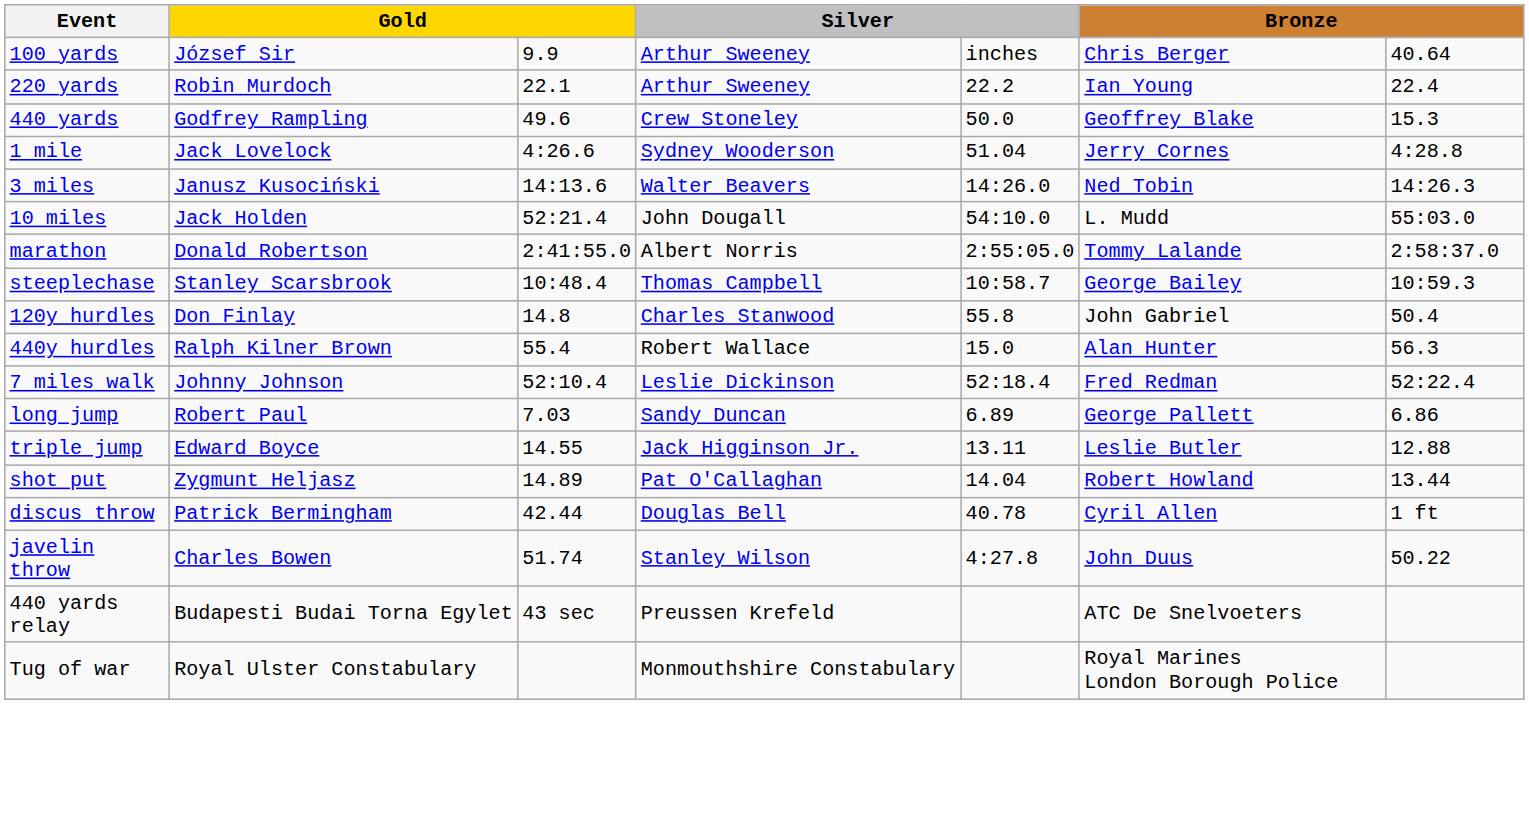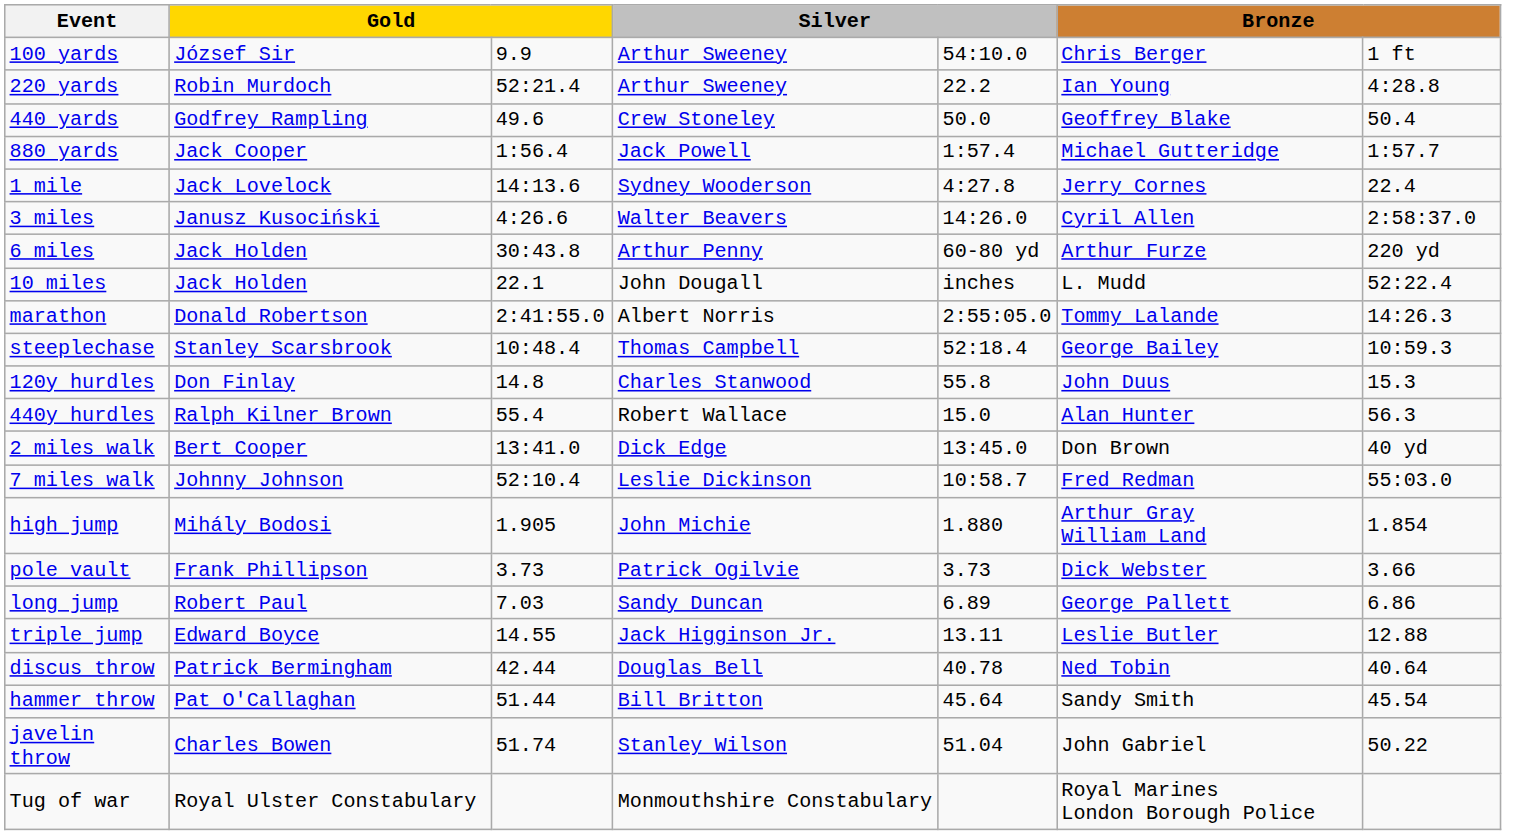(1002, 54) inches -> (985, 54) 54:10.0
(1421, 54) 40.64 -> (1392, 54) 1 ft
(547, 87) 22.1 -> (538, 87) 52:21.4
(1415, 87) 22.4 -> (1404, 87) 4:28.8
(1415, 120) 15.3 -> (1392, 120) 50.4
+ row: (64, 153)
(559, 153) 4:26.6 -> (538, 185) 14:13.6
(996, 153) 51.04 -> (979, 185) 4:27.8
(1427, 153) 4:28.8 -> (1392, 185) 22.4
(565, 185) 14:13.6 -> (532, 218) 4:26.6
(1139, 185) Ned Tobin -> (1128, 218) Cyril Allen
(1433, 185) 14:26.3 -> (1422, 218) 2:58:37.0
+ row: (52, 251)
(565, 218) 52:21.4 -> (520, 284) 22.1
(1008, 218) 54:10.0 -> (979, 284) inches
(1433, 218) 55:03.0 -> (1410, 284) 52:22.4
(1445, 251) 2:58:37.0 -> (1410, 317) 14:26.3
(1008, 284) 10:58.7 -> (985, 350) 52:18.4
(1157, 317) John Gabriel -> (1116, 382) John Duus
(1415, 317) 50.4 -> (1392, 382) 15.3
+ row: (82, 448)
(1008, 382) 52:18.4 -> (985, 481) 10:58.7
(1433, 382) 52:22.4 -> (1410, 481) 55:03.0
+ row: (64, 525)
+ row: (70, 570)
- row: (58, 481)
(1151, 514) Cyril Allen -> (1116, 668) Ned Tobin
(1415, 514) 1 ft -> (1398, 668) 40.64
+ row: (82, 701)
(1002, 558) 4:27.8 -> (973, 746) 51.04
(1139, 558) John Duus -> (1134, 746) John Gabriel
- row: (64, 614)
